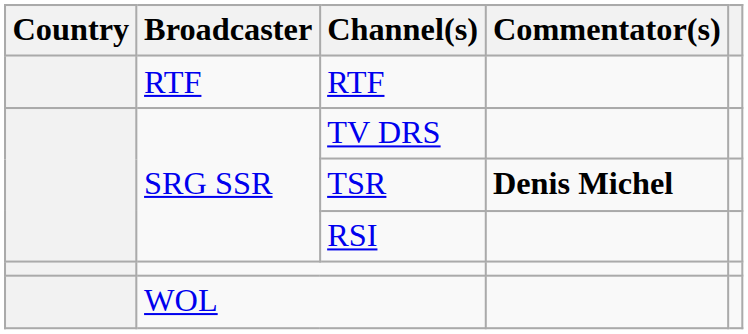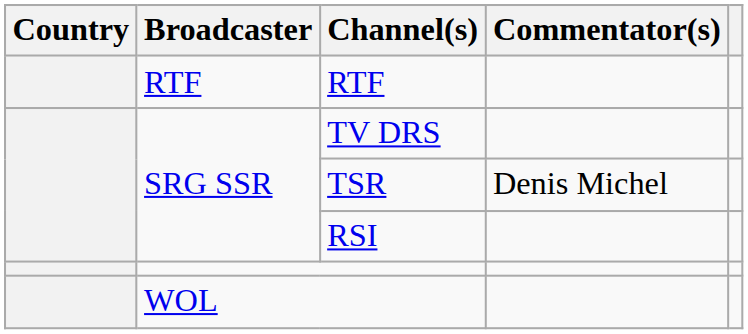(583, 183) bold -> (580, 183) normal
